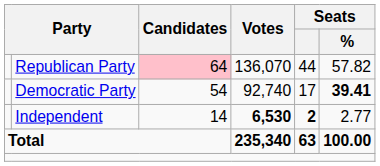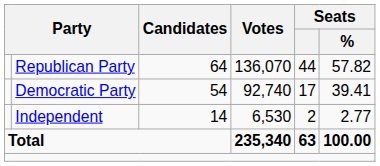(219, 66) pink background -> (219, 66) no background
(351, 91) bold -> (351, 91) normal
(272, 116) bold -> (272, 116) normal
(312, 116) bold -> (312, 116) normal
